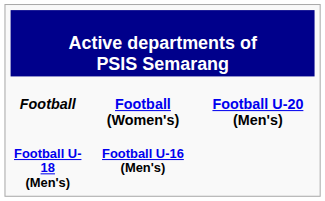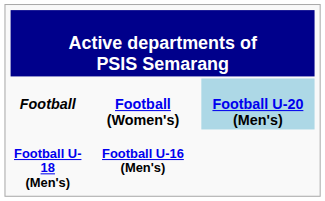(258, 112) no background -> (258, 112) lightblue background
